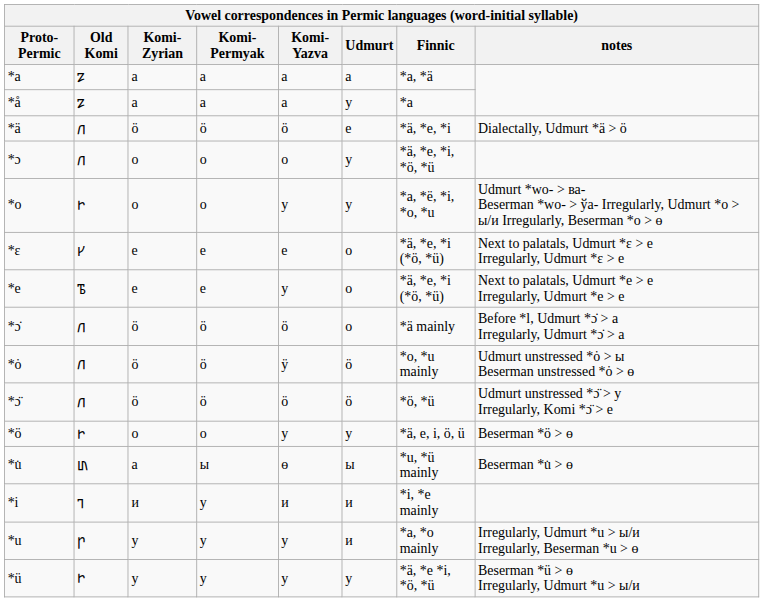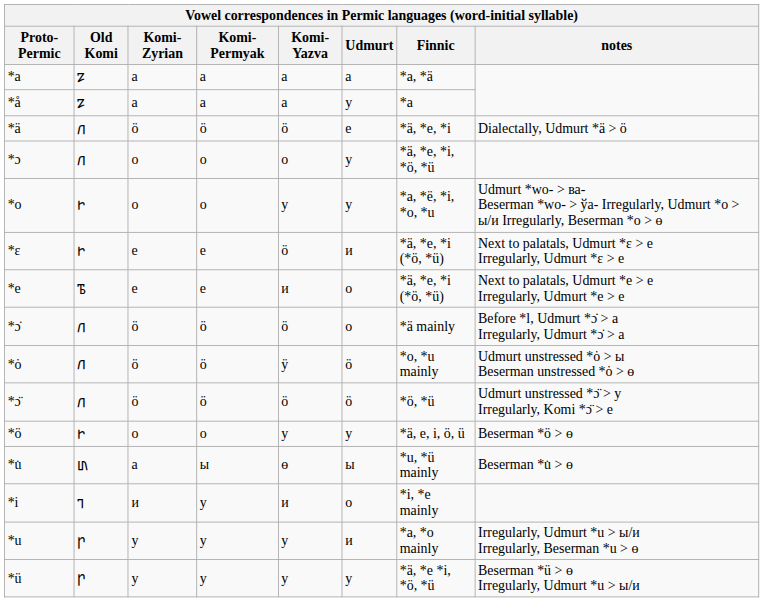(81, 251) 𐍔 -> (82, 251) 𐍞
(284, 250) е -> (285, 250) ӧ
(349, 250) о -> (349, 250) и
(285, 288) у -> (285, 288) и
(349, 502) и -> (349, 502) о
(82, 579) 𐍞 -> (82, 579) 𐍣
